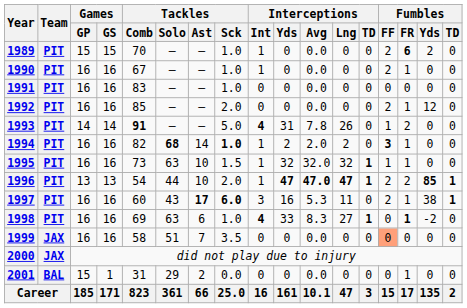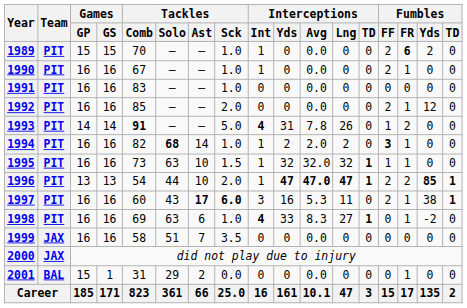(231, 144) bold -> (231, 144) normal
(407, 219) bold -> (407, 219) normal
(388, 238) lightsalmon background -> (388, 238) no background
